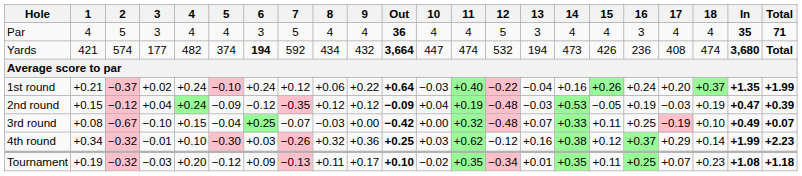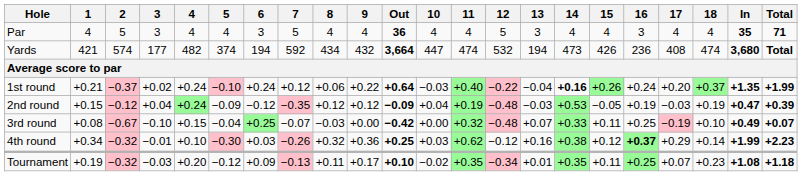(261, 50) bold -> (261, 50) normal
(572, 87) normal -> (572, 87) bold
(641, 142) normal -> (641, 142) bold
